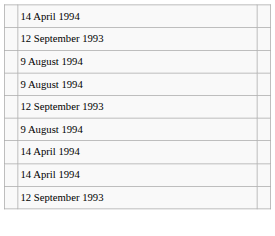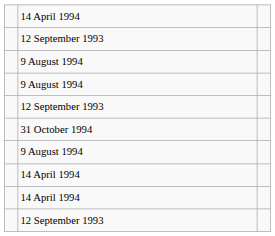+ row: (11, 130)
